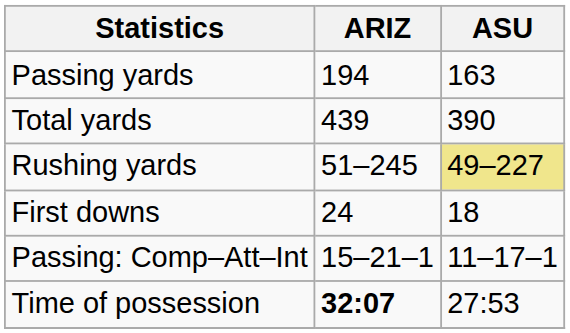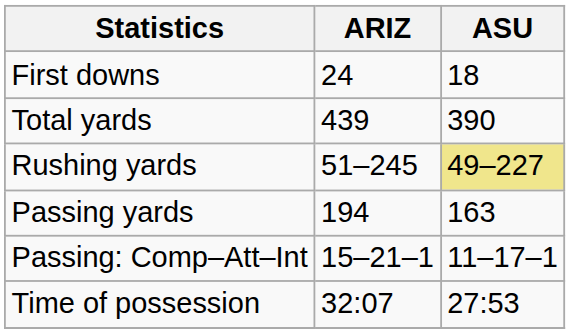rows swapped: (86, 212) <-> (103, 74)
(358, 303) bold -> (357, 303) normal
